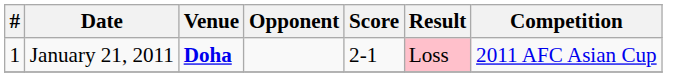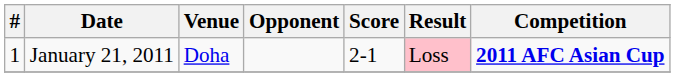(208, 54) bold -> (207, 54) normal
(566, 54) normal -> (570, 54) bold
